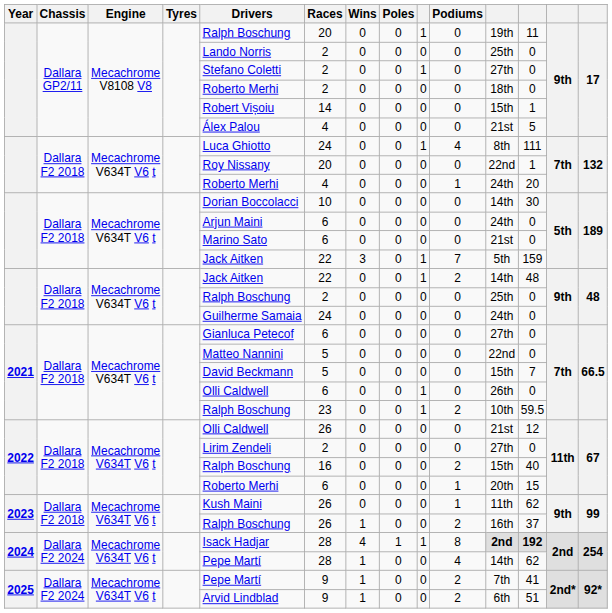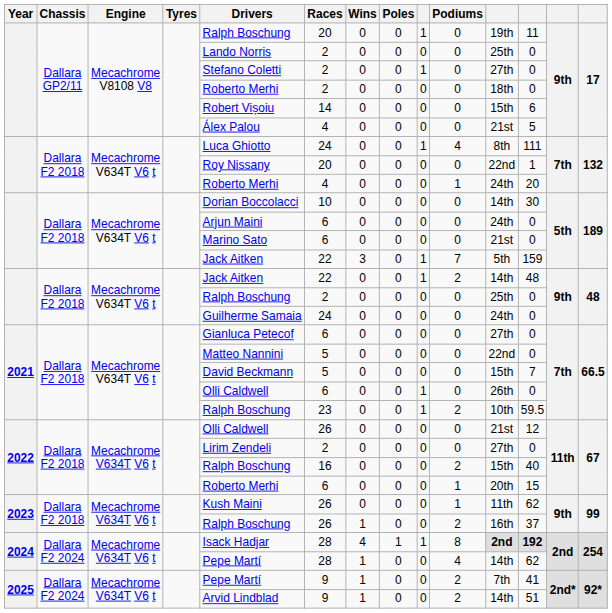(532, 108) 1 -> (532, 108) 6
(502, 598) 6th -> (502, 598) 14th
